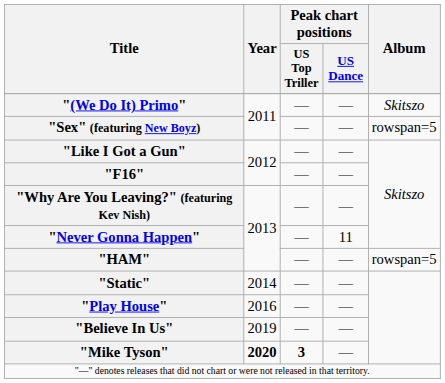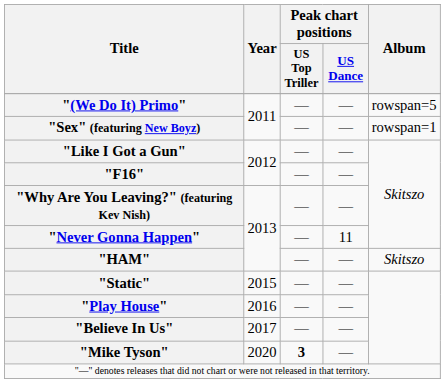(404, 105) Skitszo -> (404, 105) rowspan=5
(404, 128) rowspan=5 -> (404, 128) rowspan=1
(404, 259) rowspan=5 -> (404, 259) Skitszo
(262, 283) 2014 -> (262, 283) 2015
(262, 329) 2019 -> (262, 329) 2017
(262, 352) bold -> (262, 352) normal
